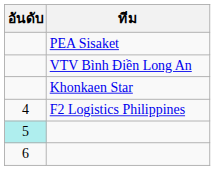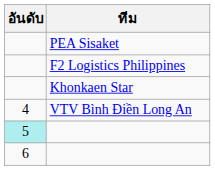(121, 65) VTV Bình Điền Long An -> (117, 65) F2 Logistics Philippines
(117, 109) F2 Logistics Philippines -> (121, 109) VTV Bình Điền Long An
